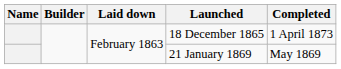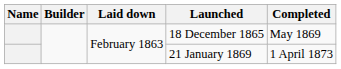(301, 34) 1 April 1873 -> (295, 34) May 1869
(295, 53) May 1869 -> (301, 53) 1 April 1873
